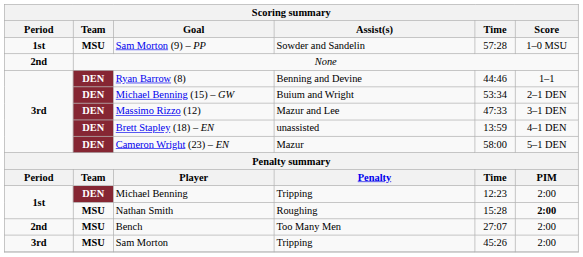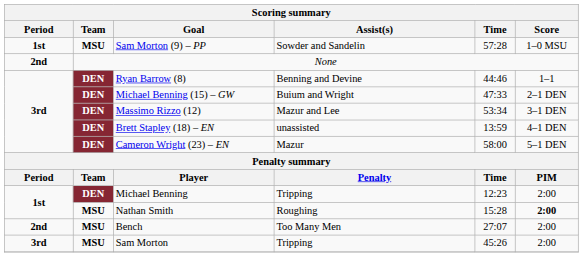(495, 95) 53:34 -> (495, 95) 47:33
(495, 111) 47:33 -> (495, 111) 53:34
